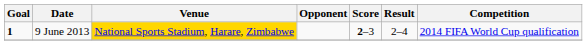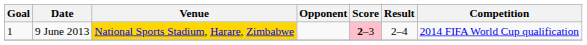(10, 31) bold -> (10, 31) normal
(366, 31) no background -> (366, 31) pink background
